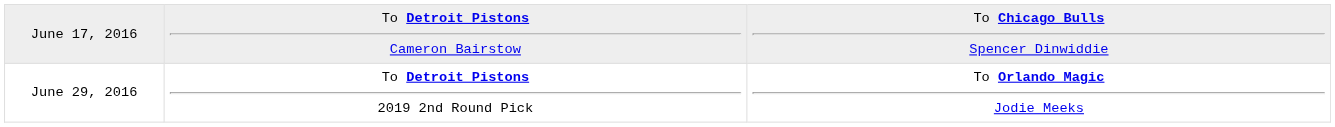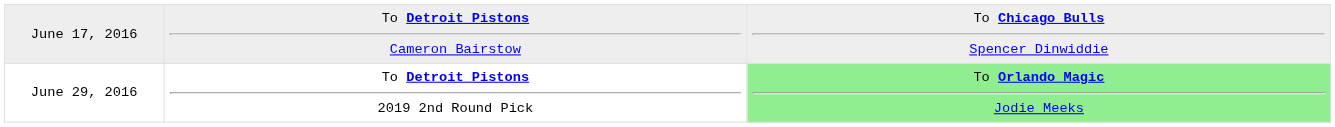(1039, 93) no background -> (1039, 93) lightgreen background
